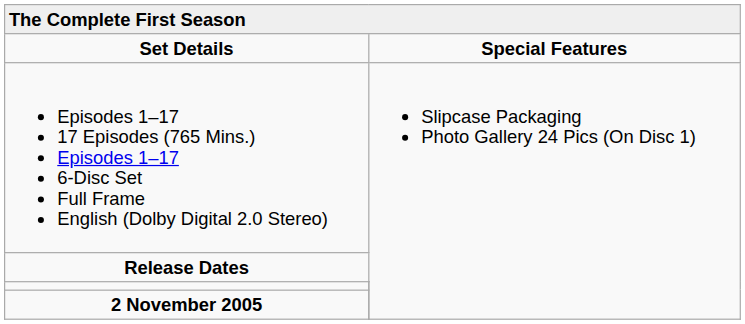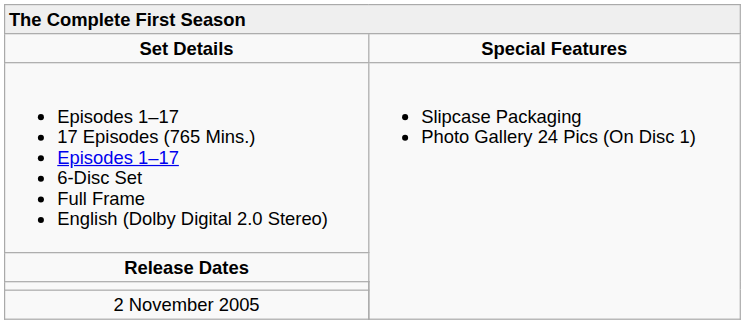(187, 305) bold -> (187, 305) normal
